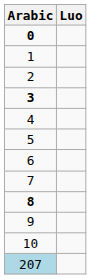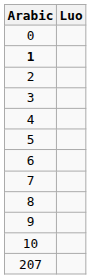(31, 36) bold -> (31, 36) normal
(31, 56) normal -> (31, 56) bold
(31, 98) bold -> (31, 98) normal
(31, 202) bold -> (31, 202) normal
(31, 264) lightblue background -> (31, 264) no background
